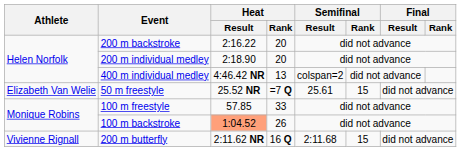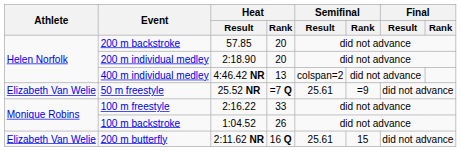(239, 44) 2:16.22 -> (239, 44) 57.85
(363, 91) 15 -> (363, 91) =9
(239, 107) 57.85 -> (239, 107) 2:16.22
(239, 123) lightsalmon background -> (239, 123) no background
(43, 139) Vivienne Rignall -> (51, 139) Elizabeth Van Welie
(320, 139) 2:11.68 -> (320, 139) 25.61
